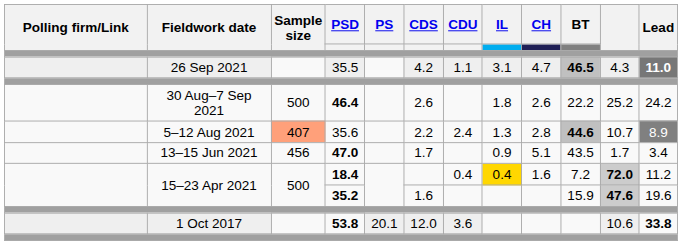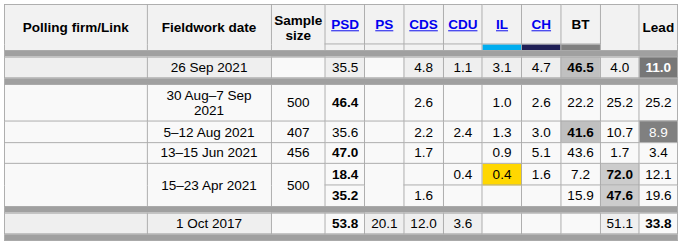(424, 68) 4.2 -> (424, 68) 4.8
(620, 68) 4.3 -> (620, 68) 4.0
(502, 103) 1.8 -> (502, 103) 1.0
(658, 103) 24.2 -> (658, 103) 25.2
(298, 132) lightsalmon background -> (298, 132) no background
(541, 132) 2.8 -> (541, 132) 3.0
(581, 132) 44.6 -> (581, 132) 41.6
(581, 153) 43.5 -> (581, 153) 43.6
(658, 175) 11.2 -> (658, 175) 12.1
(620, 224) 10.6 -> (620, 224) 51.1
